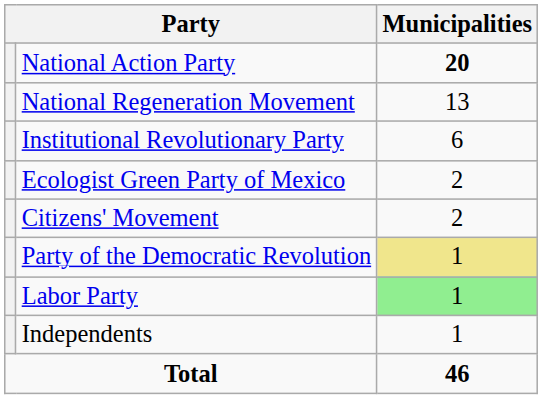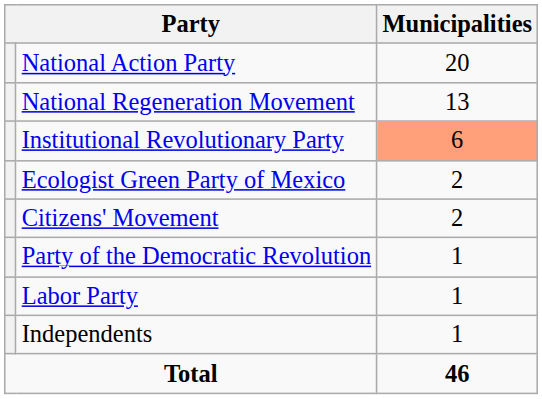(457, 62) bold -> (457, 62) normal
(457, 140) no background -> (457, 140) lightsalmon background
(457, 256) khaki background -> (457, 256) no background
(457, 295) lightgreen background -> (457, 295) no background
